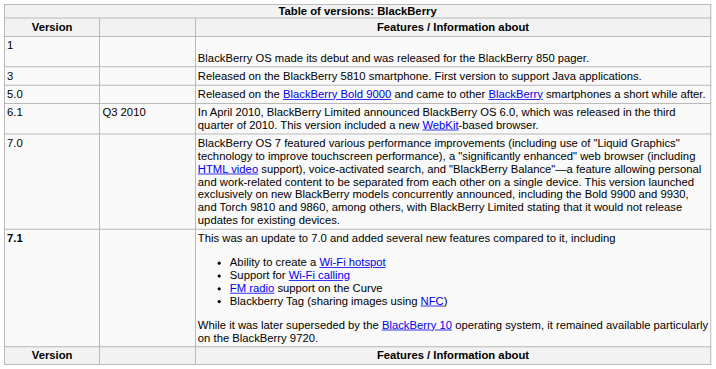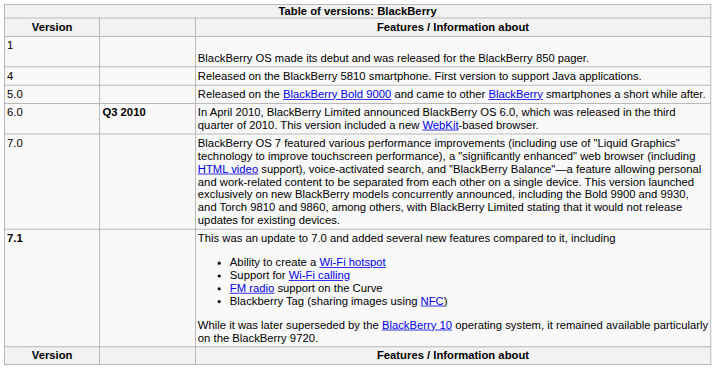(10, 76) 3 -> (10, 76) 4
(15, 112) 6.1 -> (15, 112) 6.0
(124, 112) normal -> (124, 112) bold
